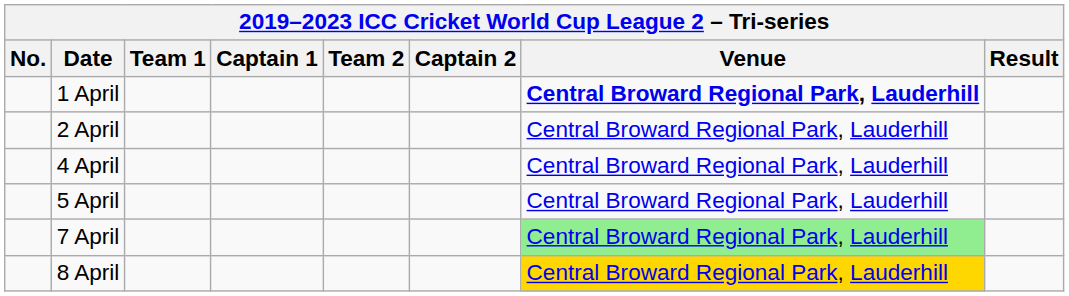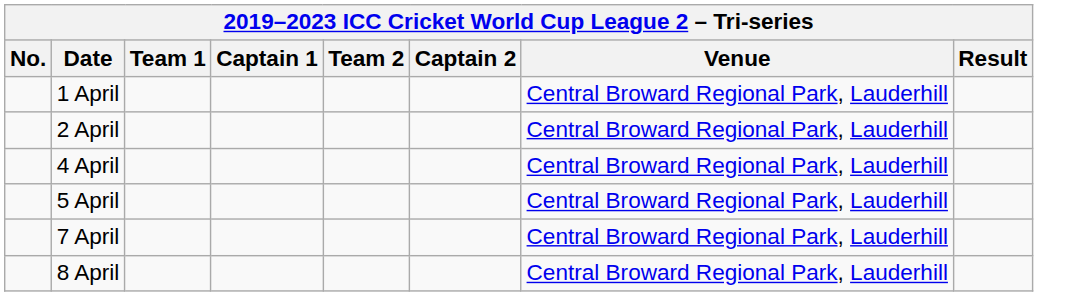(753, 93) bold -> (737, 93) normal
(737, 237) lightgreen background -> (737, 237) no background
(737, 272) gold background -> (737, 272) no background
